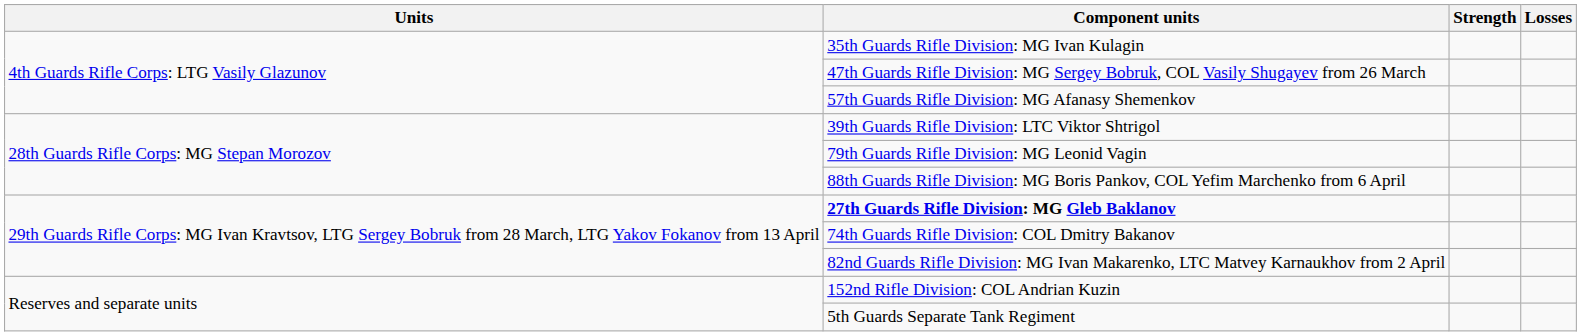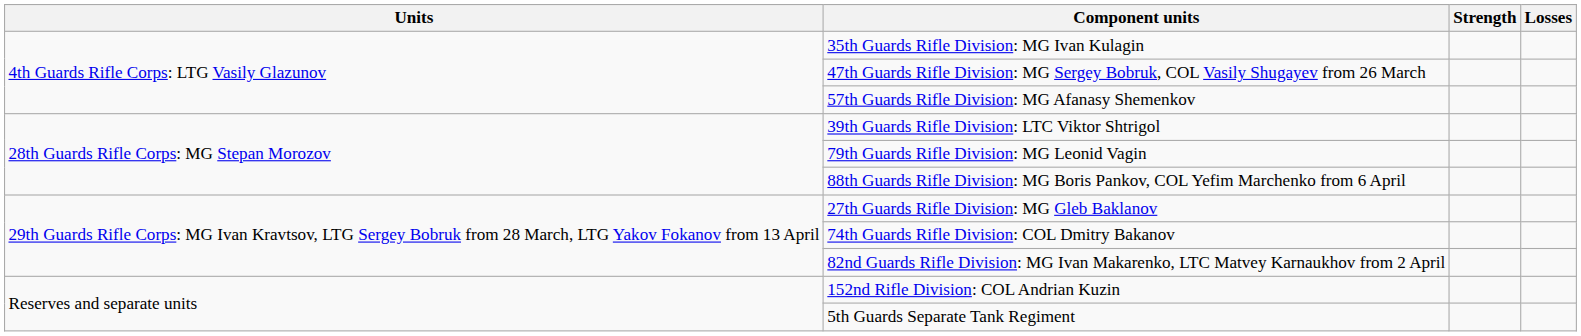(1001, 208) bold -> (992, 208) normal
